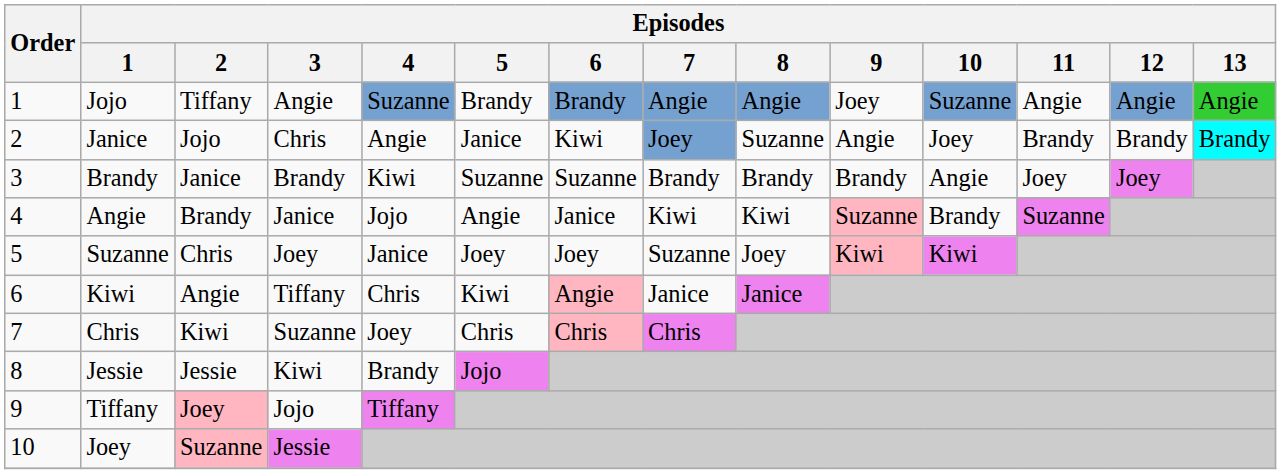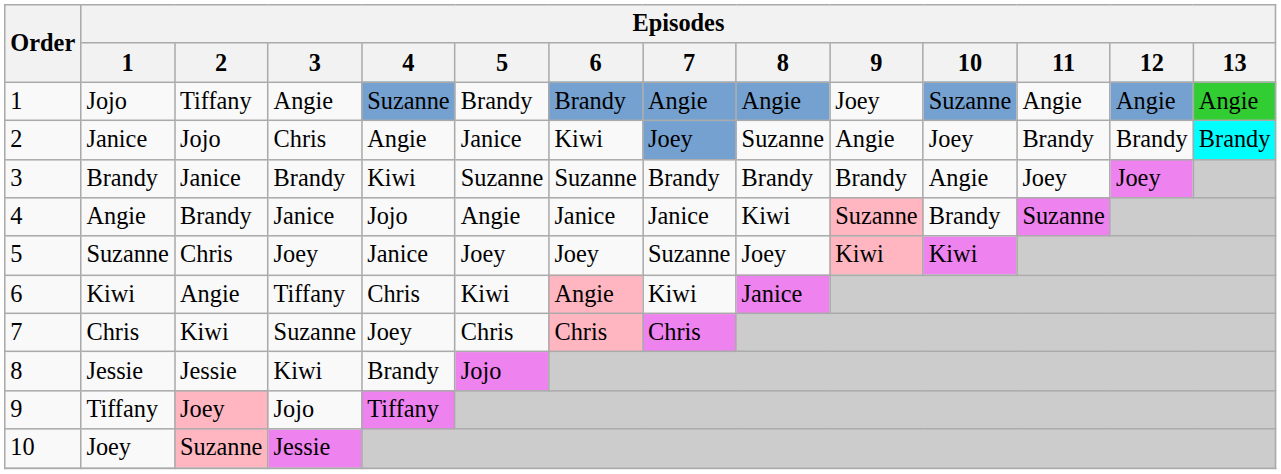(672, 216) Kiwi -> (678, 216) Janice
(678, 293) Janice -> (672, 293) Kiwi
